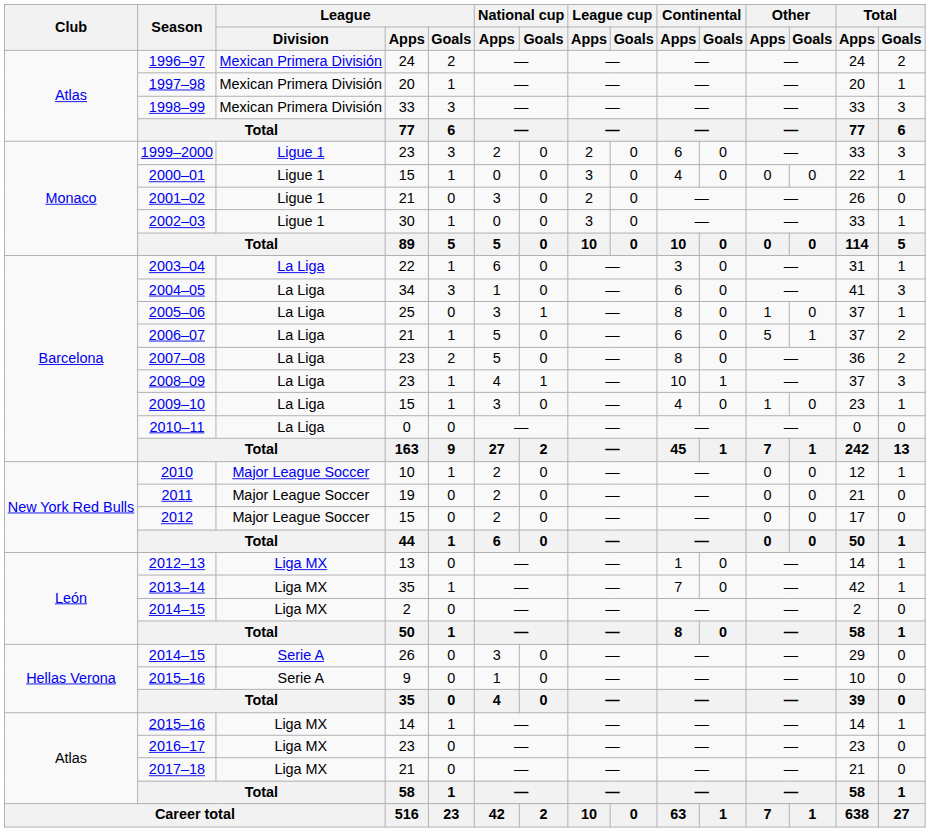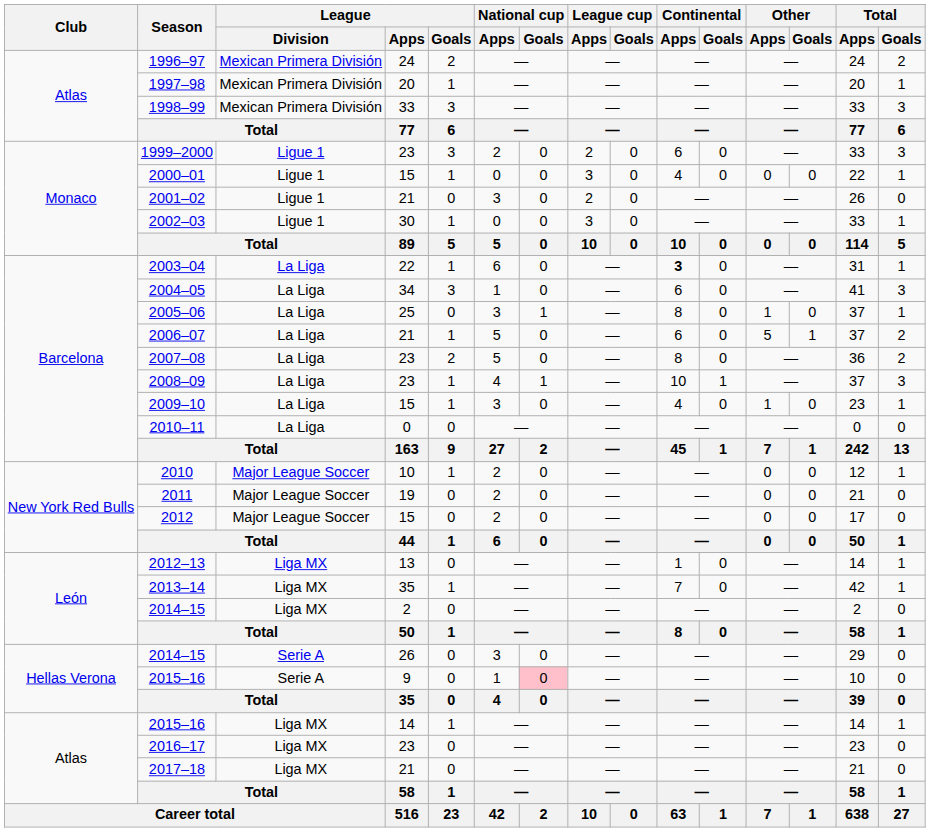(678, 267) normal -> (678, 267) bold
(543, 678) no background -> (543, 678) pink background
